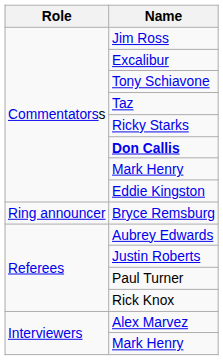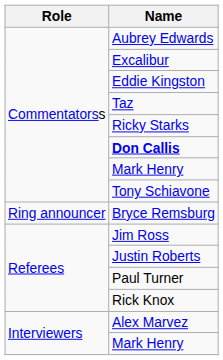(140, 38) Jim Ross -> (163, 38) Aubrey Edwards
(161, 82) Tony Schiavone -> (159, 82) Eddie Kingston
(159, 191) Eddie Kingston -> (161, 191) Tony Schiavone
(163, 235) Aubrey Edwards -> (140, 235) Jim Ross
